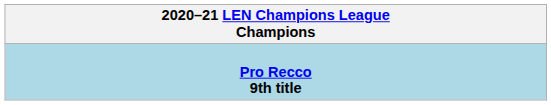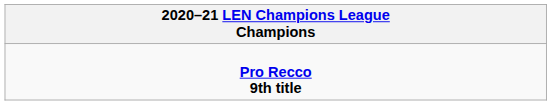(276, 80) lightblue background -> (276, 80) no background
